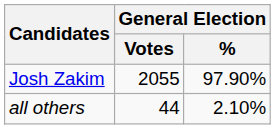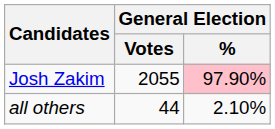(234, 78) no background -> (234, 78) pink background
